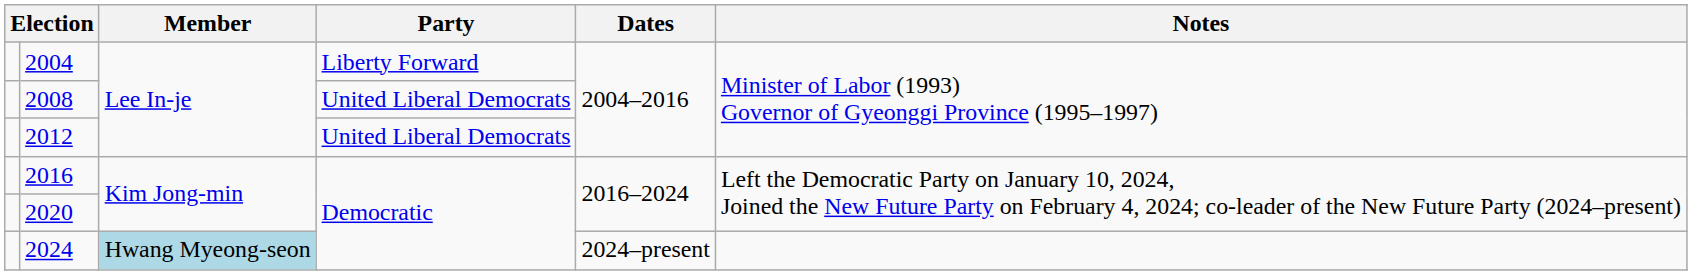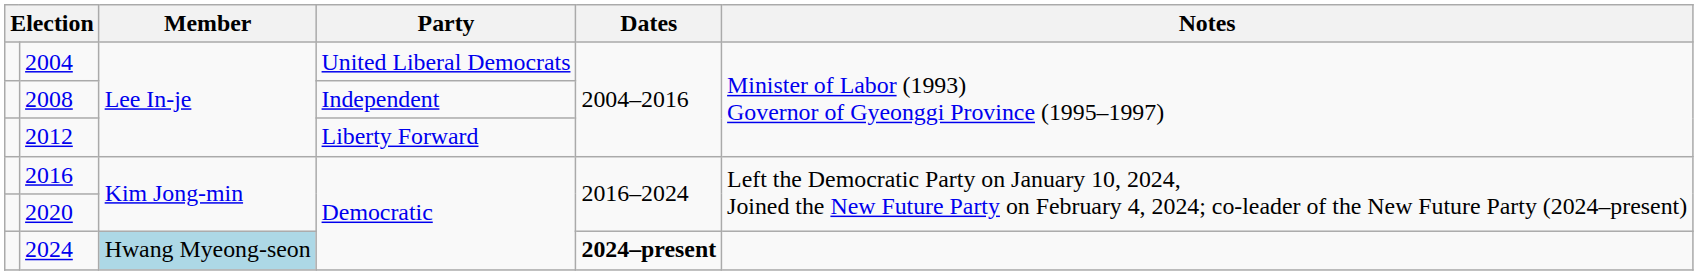(400, 61) Liberty Forward -> (446, 61) United Liberal Democrats
(446, 99) United Liberal Democrats -> (380, 99) Independent
(446, 136) United Liberal Democrats -> (400, 136) Liberty Forward
(646, 250) normal -> (649, 250) bold
